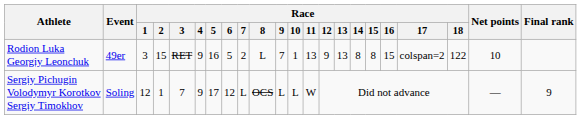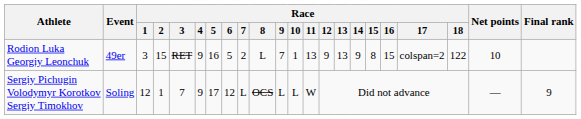(358, 55) 8 -> (358, 55) 9
